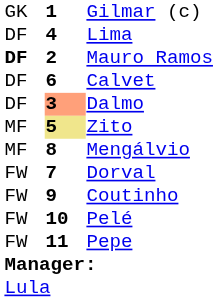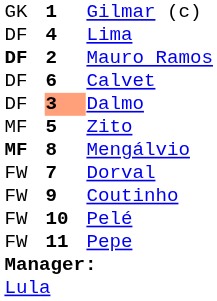(51, 127) khaki background -> (51, 127) no background
(16, 150) normal -> (16, 150) bold
